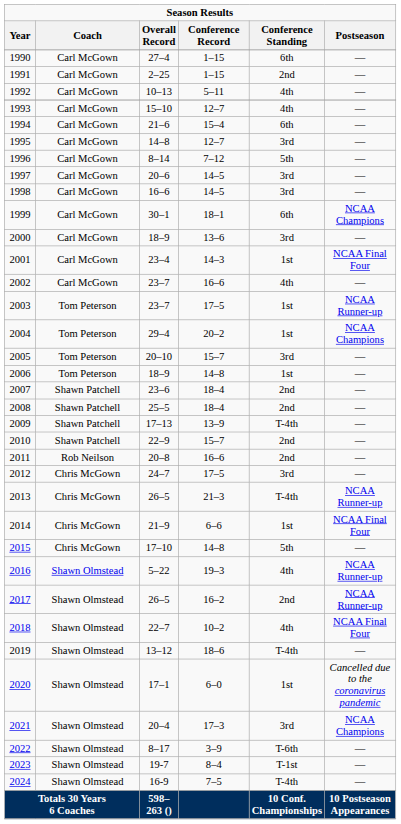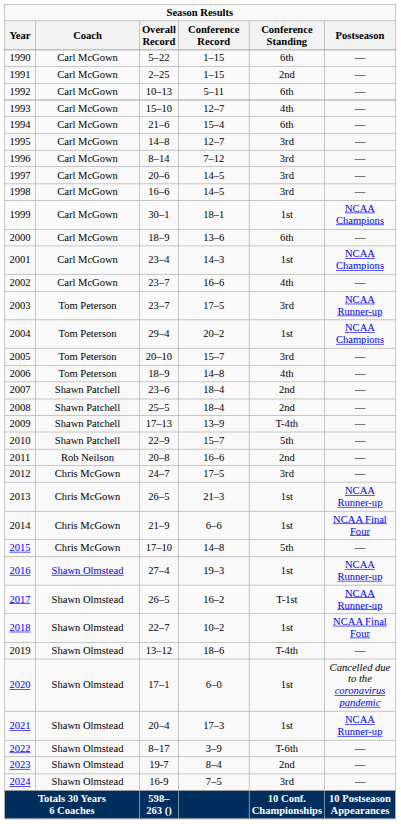(159, 58) 27–4 -> (159, 58) 5–22
(287, 91) 4th -> (287, 91) 6th
(287, 158) 5th -> (287, 158) 3rd
(287, 214) 6th -> (287, 214) 1st
(287, 237) 3rd -> (287, 237) 6th
(360, 260) NCAA Final Four -> (360, 260) NCAA Champions
(287, 305) 1st -> (287, 305) 3rd
(287, 373) 1st -> (287, 373) 4th
(287, 440) 2nd -> (287, 440) 5th
(287, 496) T-4th -> (287, 496) 1st
(159, 570) 5–22 -> (159, 570) 27–4
(287, 570) 4th -> (287, 570) 1st
(287, 599) 2nd -> (287, 599) T-1st
(287, 628) 4th -> (287, 628) 1st
(287, 725) 3rd -> (287, 725) 1st
(360, 725) NCAA Champions -> (360, 725) NCAA Runner-up
(287, 765) T-1st -> (287, 765) 2nd
(287, 782) T-4th -> (287, 782) 3rd
